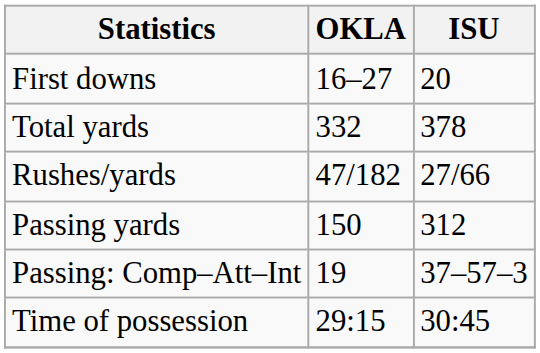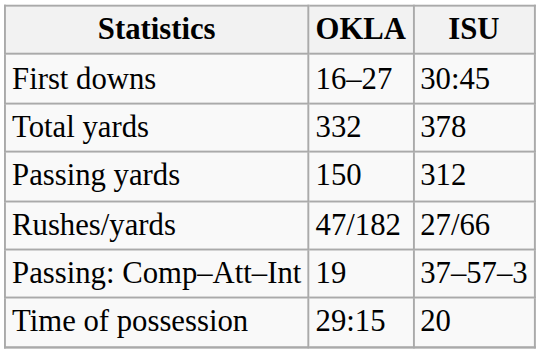(436, 78) 20 -> (455, 78) 30:45
rows swapped: (94, 175) <-> (96, 224)
(455, 321) 30:45 -> (436, 321) 20
